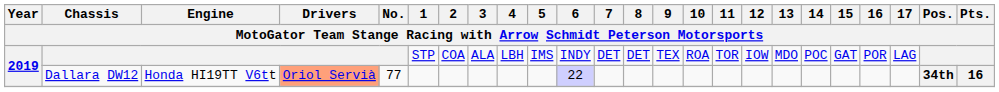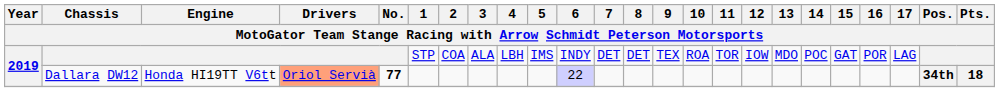(394, 76) normal -> (394, 76) bold
(976, 76) 16 -> (976, 76) 18
